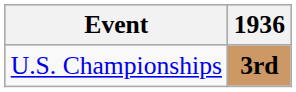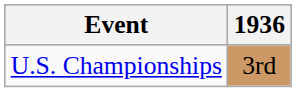(259, 65) bold -> (259, 65) normal
